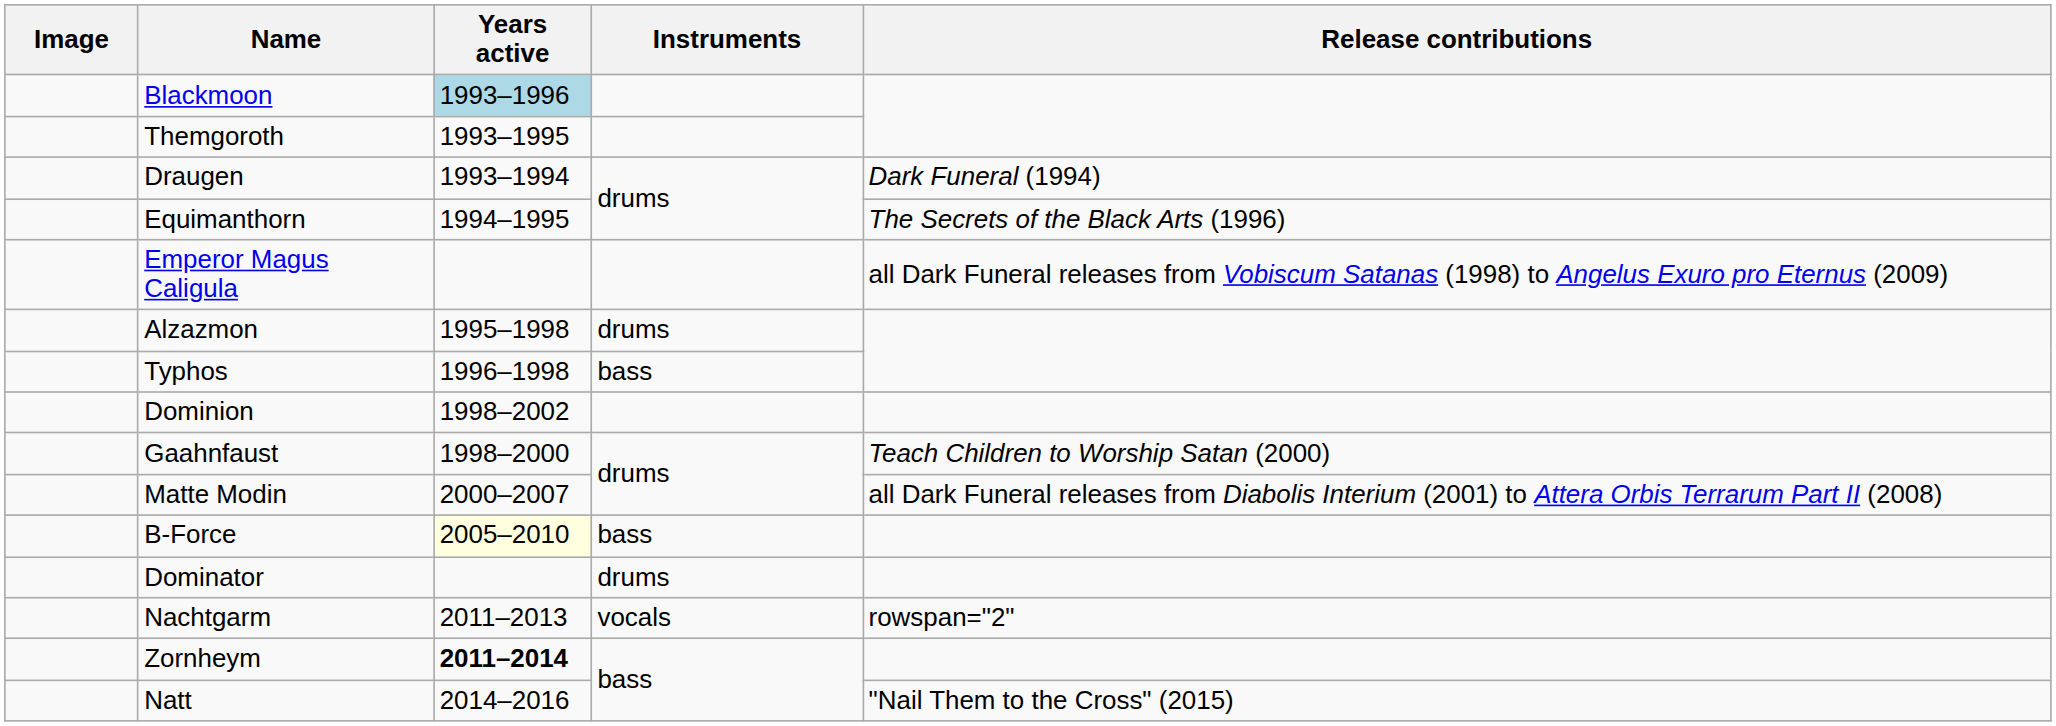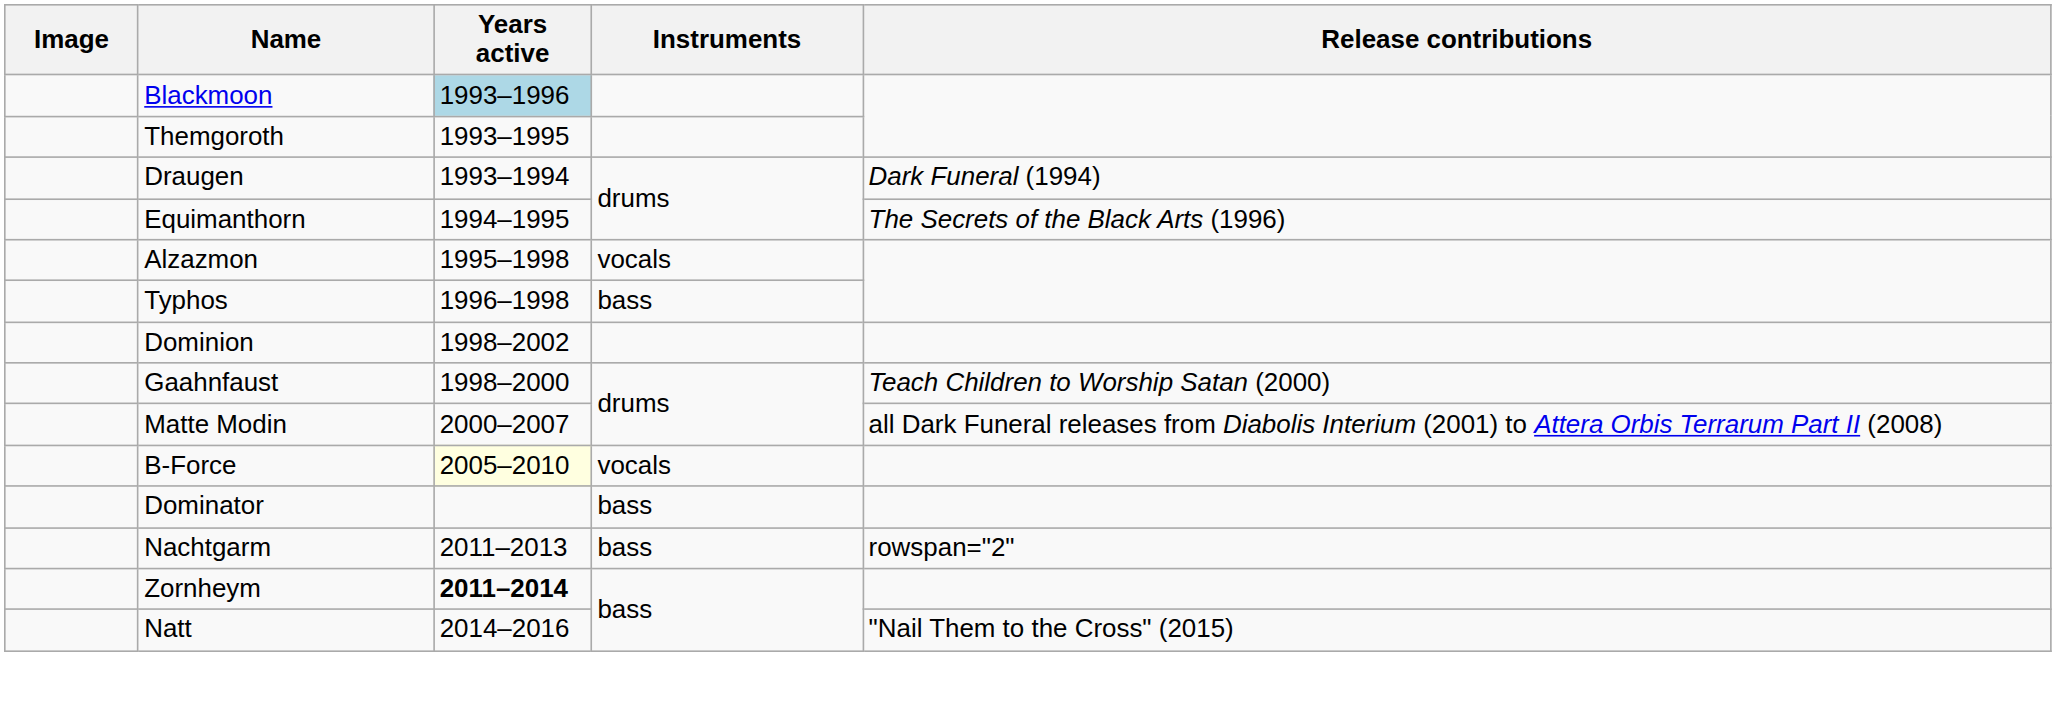- row: (236, 274)
(633, 330) drums -> (634, 259) vocals
(625, 535) bass -> (634, 465) vocals
(633, 576) drums -> (625, 506) bass
(634, 617) vocals -> (625, 547) bass
